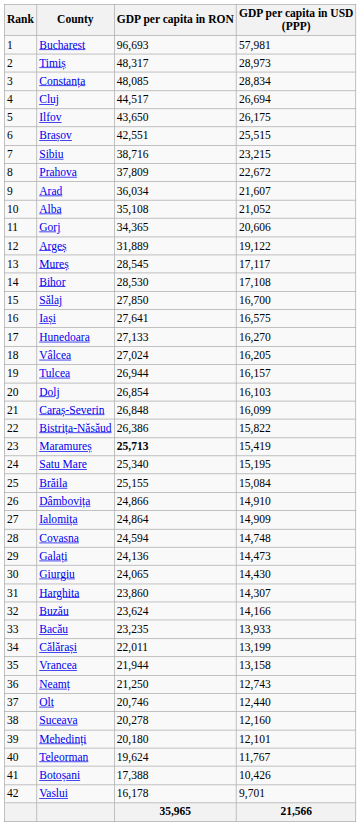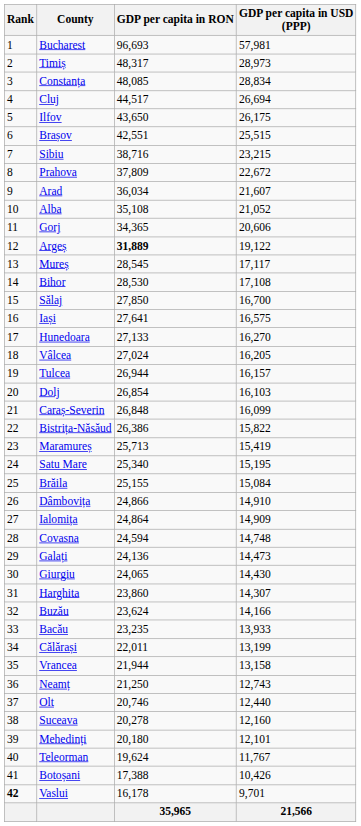(133, 245) normal -> (133, 245) bold
(133, 446) bold -> (133, 446) normal
(13, 793) normal -> (13, 793) bold
